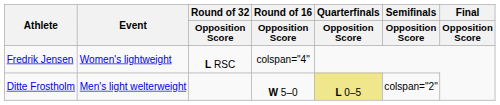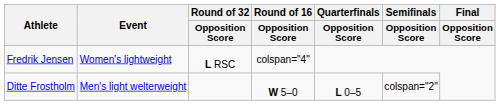(348, 92) khaki background -> (348, 92) no background
